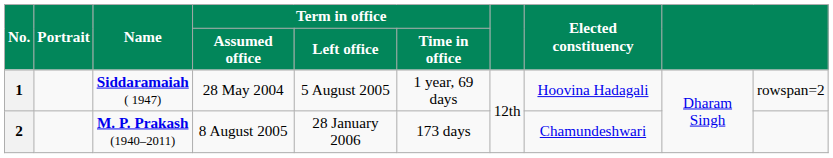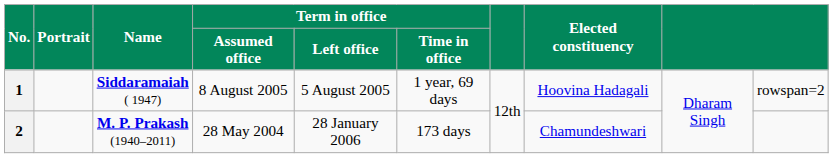(243, 90) 28 May 2004 -> (243, 90) 8 August 2005
(243, 131) 8 August 2005 -> (243, 131) 28 May 2004
